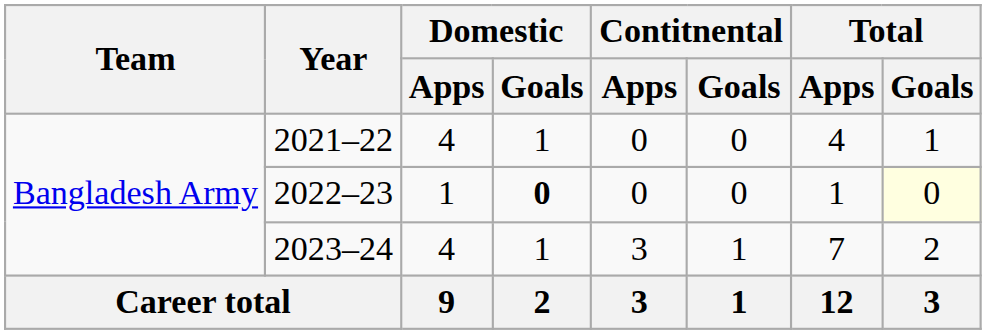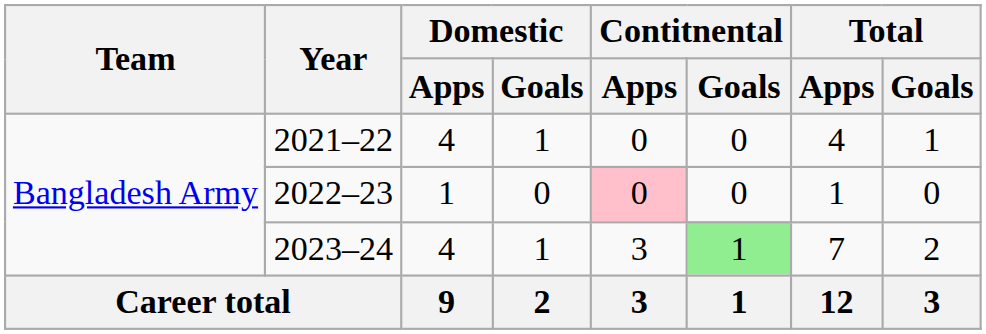(542, 193) bold -> (542, 193) normal
(639, 193) no background -> (639, 193) pink background
(932, 193) lightyellow background -> (932, 193) no background
(739, 247) no background -> (739, 247) lightgreen background
